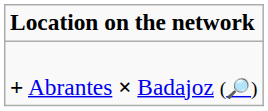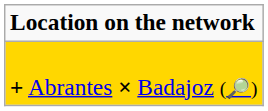(134, 86) no background -> (134, 86) gold background
